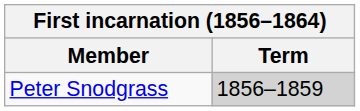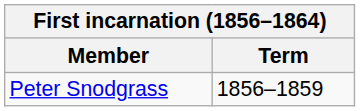(270, 88) lightgrey background -> (270, 88) no background
